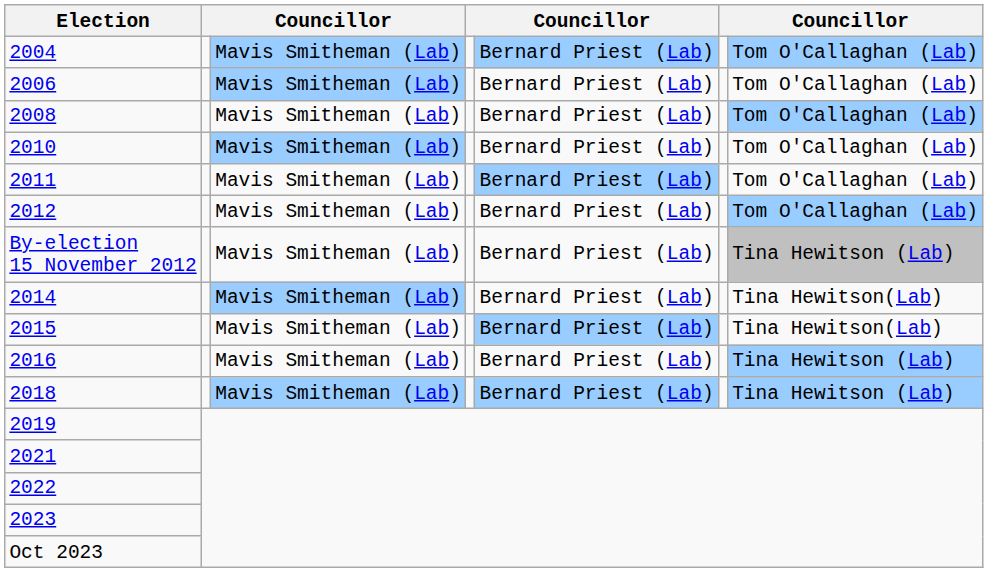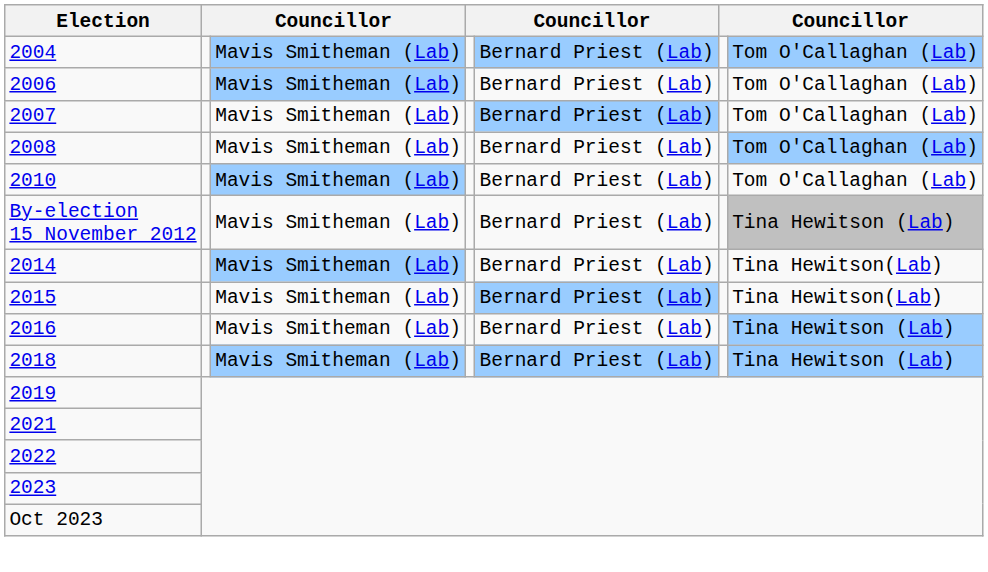+ row: (33, 116)
- row: (33, 180)
- row: (33, 211)
